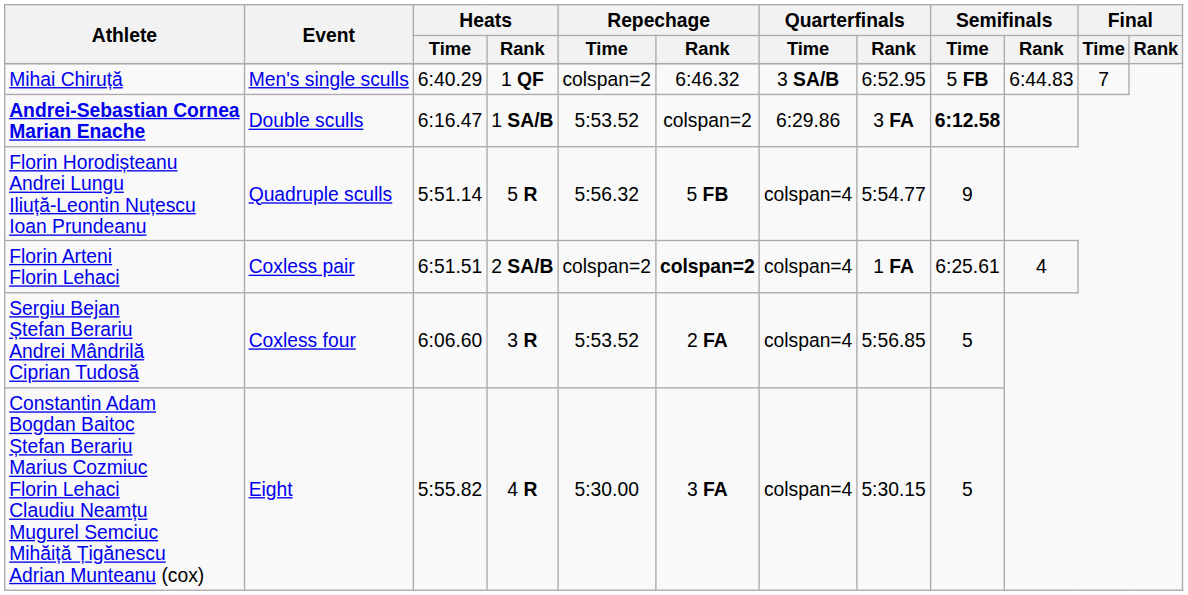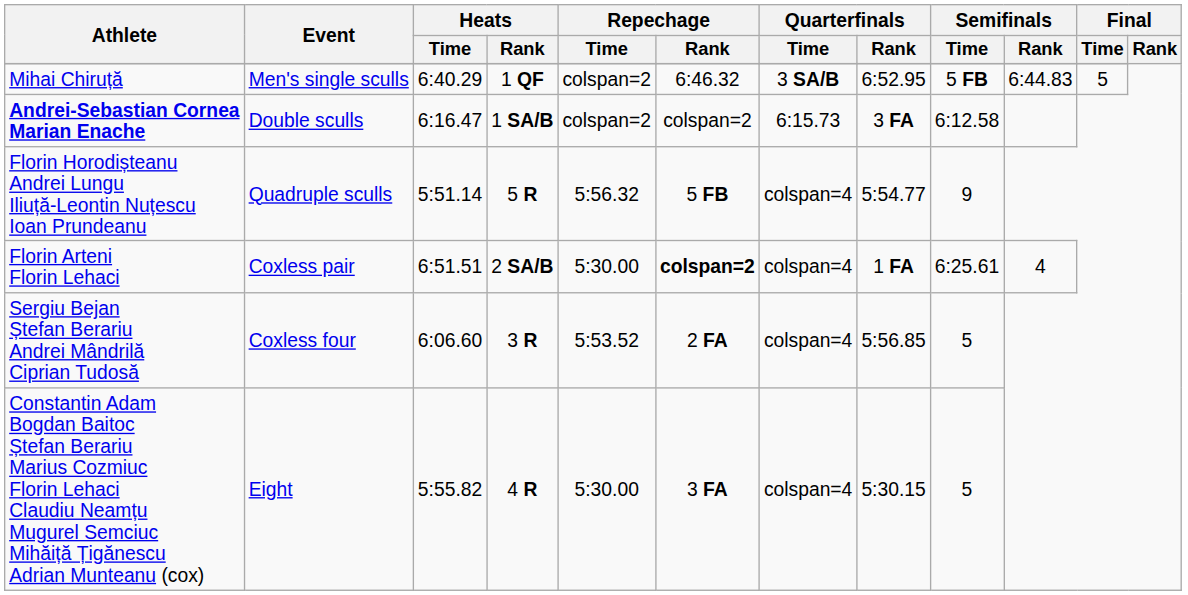(1104, 80) 7 -> (1103, 80) 5
(607, 121) 5:53.52 -> (607, 121) colspan=2
(808, 121) 6:29.86 -> (808, 121) 6:15.73
(967, 121) bold -> (967, 121) normal
(607, 267) colspan=2 -> (607, 267) 5:30.00
